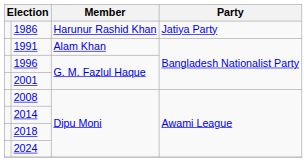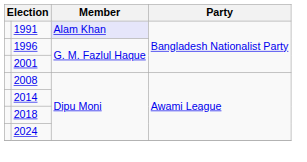- row: (26, 30)
(80, 47) no background -> (80, 30) lavender background
